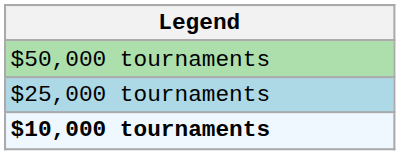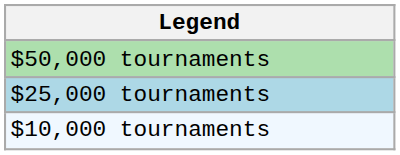(140, 131) bold -> (140, 131) normal
